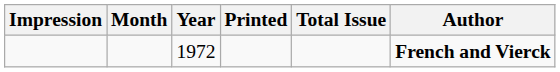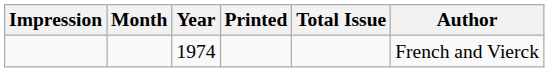(196, 50) 1972 -> (196, 50) 1974
(473, 50) bold -> (467, 50) normal
